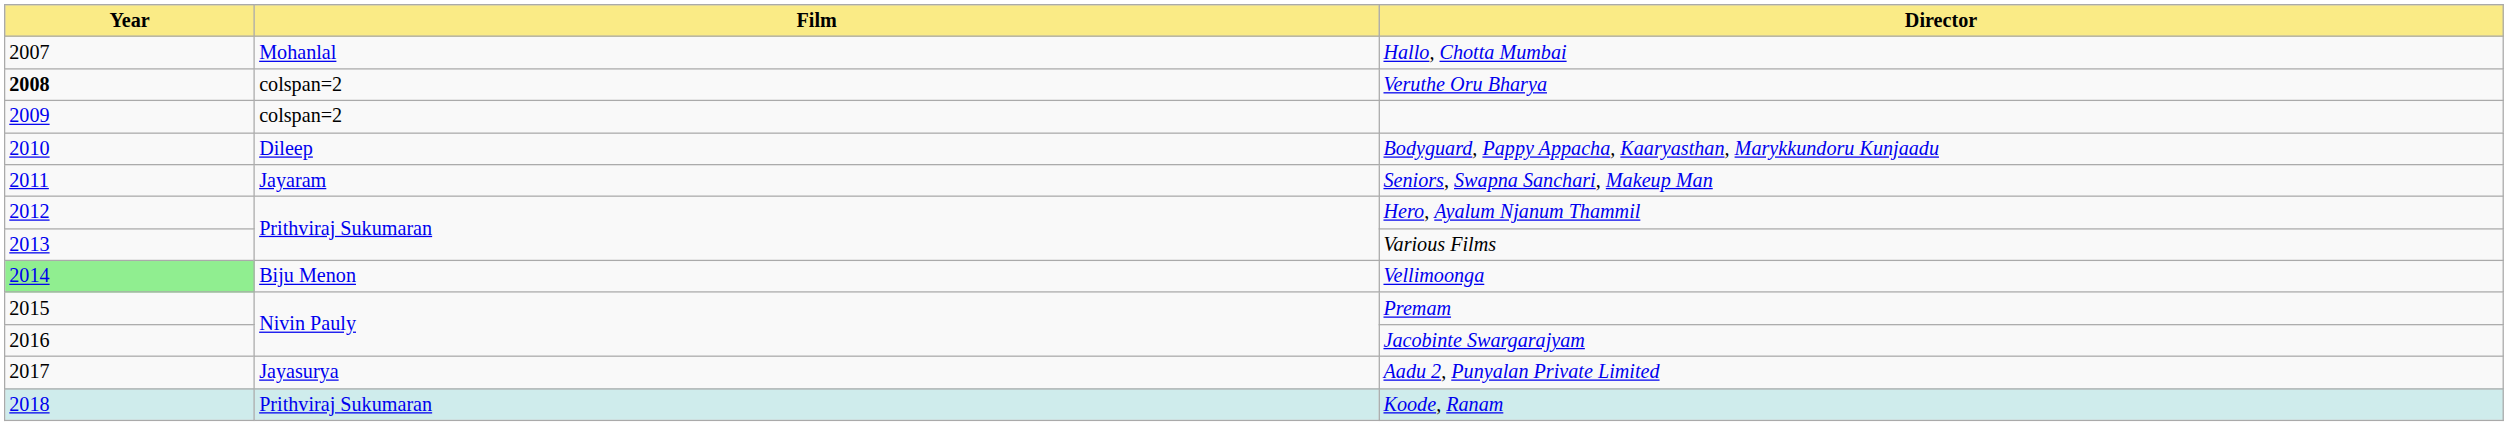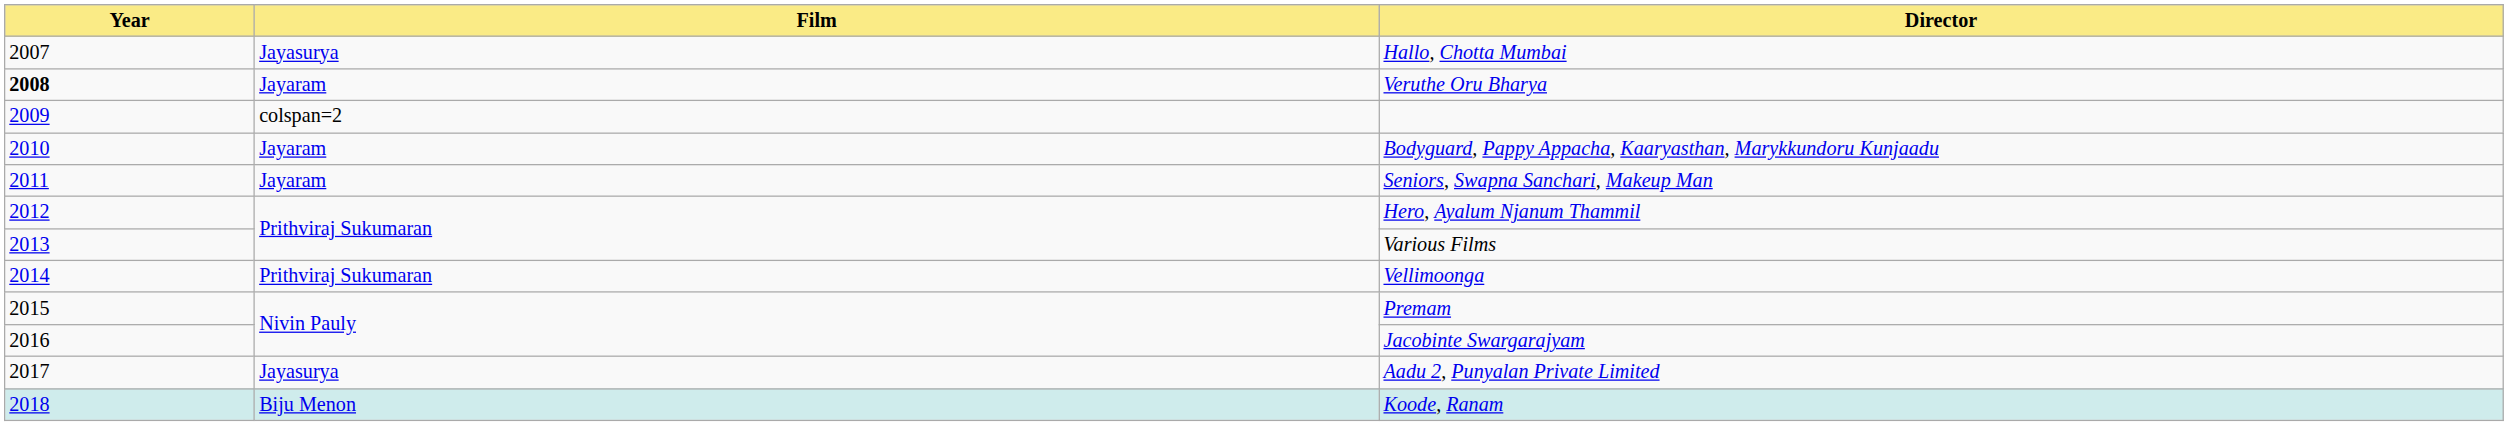(298, 52) Mohanlal -> (299, 52) Jayasurya
(301, 84) colspan=2 -> (293, 84) Jayaram
(286, 148) Dileep -> (293, 148) Jayaram
(29, 276) lightgreen background -> (29, 276) no background
(308, 276) Biju Menon -> (346, 276) Prithviraj Sukumaran
(346, 404) Prithviraj Sukumaran -> (308, 404) Biju Menon
